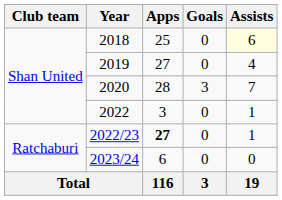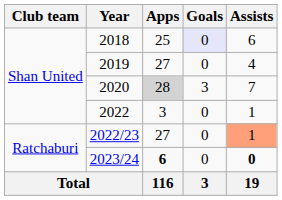(205, 40) no background -> (205, 40) lavender background
(252, 40) lightyellow background -> (252, 40) no background
(163, 87) no background -> (163, 87) lightgrey background
(163, 135) bold -> (163, 135) normal
(252, 135) no background -> (252, 135) lightsalmon background
(163, 159) normal -> (163, 159) bold
(252, 159) normal -> (252, 159) bold
